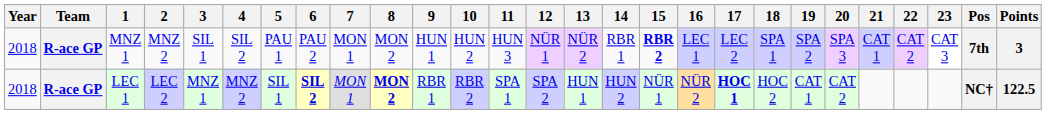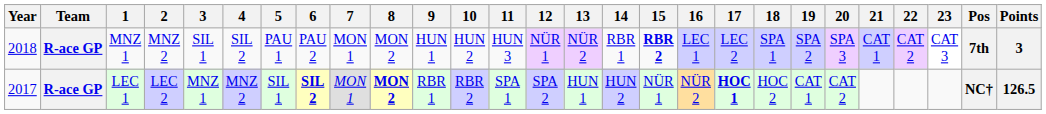(22, 88) 2018 -> (22, 88) 2017
(1019, 88) 122.5 -> (1019, 88) 126.5
